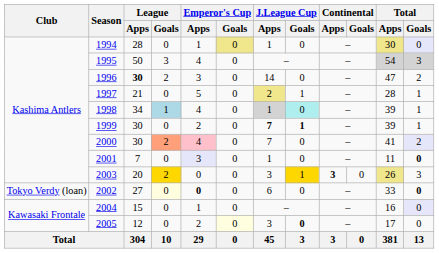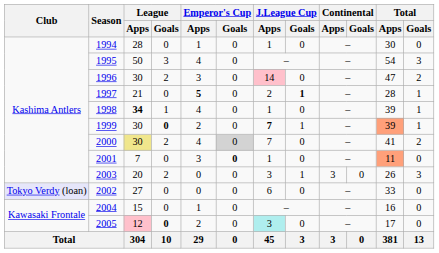(235, 45) khaki background -> (235, 45) no background
(390, 45) khaki background -> (390, 45) no background
(419, 45) lavender background -> (419, 45) no background
(390, 61) lightgrey background -> (390, 61) no background
(419, 61) lightgrey background -> (419, 61) no background
(138, 77) bold -> (138, 77) normal
(269, 77) no background -> (269, 77) pink background
(198, 93) normal -> (198, 93) bold
(269, 93) khaki background -> (269, 93) no background
(302, 93) normal -> (302, 93) bold
(138, 110) normal -> (138, 110) bold
(166, 110) lightblue background -> (166, 110) no background
(269, 110) lightgrey background -> (269, 110) no background
(302, 110) paleturquoise background -> (302, 110) no background
(166, 126) normal -> (166, 126) bold
(302, 126) bold -> (302, 126) normal
(390, 126) no background -> (390, 126) lightsalmon background
(138, 142) no background -> (138, 142) khaki background
(166, 142) lightsalmon background -> (166, 142) no background
(198, 142) pink background -> (198, 142) no background
(235, 142) no background -> (235, 142) lightgrey background
(419, 142) lavender background -> (419, 142) no background
(198, 158) lavender background -> (198, 158) no background
(235, 158) normal -> (235, 158) bold
(390, 158) no background -> (390, 158) lightsalmon background
(419, 158) bold -> (419, 158) normal
(166, 175) gold background -> (166, 175) no background
(302, 175) gold background -> (302, 175) no background
(333, 175) bold -> (333, 175) normal
(390, 175) khaki background -> (390, 175) no background
(47, 191) no background -> (47, 191) lavender background
(166, 191) lightyellow background -> (166, 191) no background
(198, 191) bold -> (198, 191) normal
(419, 191) bold -> (419, 191) normal
(419, 207) lavender background -> (419, 207) no background
(138, 223) no background -> (138, 223) pink background
(166, 223) normal -> (166, 223) bold
(235, 223) lightyellow background -> (235, 223) no background
(269, 223) no background -> (269, 223) paleturquoise background
(302, 223) bold -> (302, 223) normal
